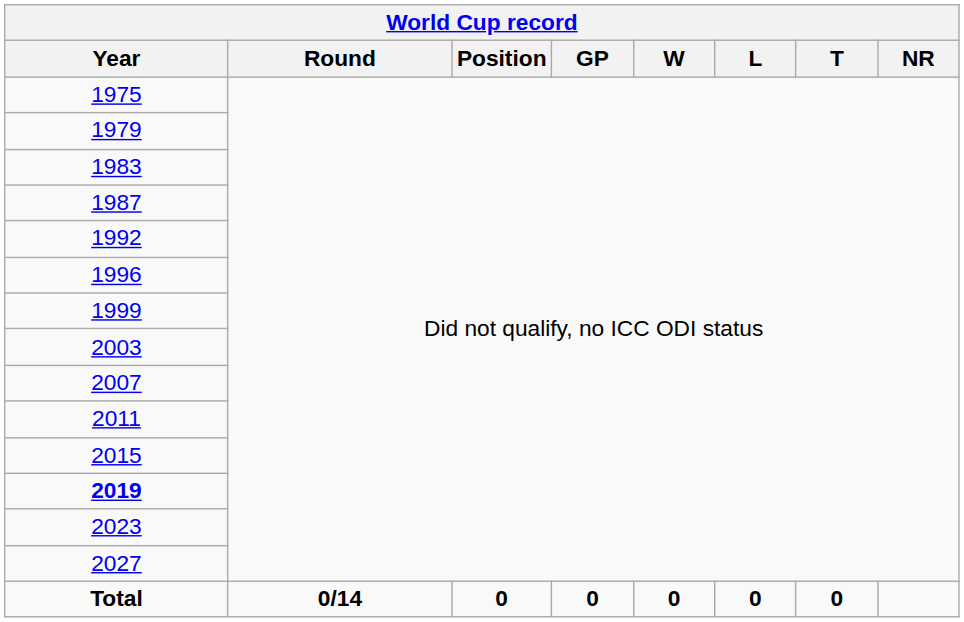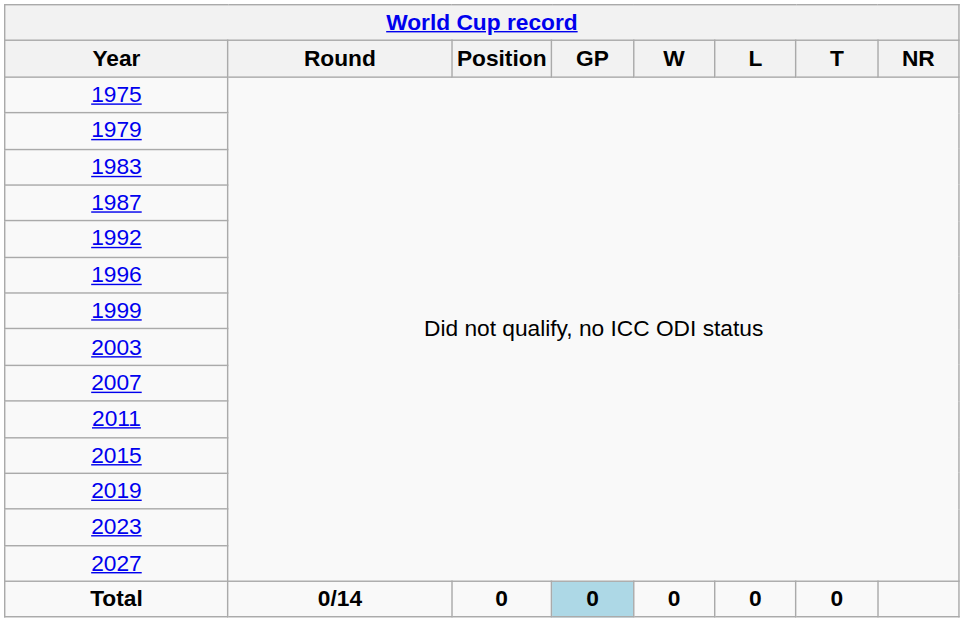(116, 490) bold -> (116, 490) normal
(592, 599) no background -> (592, 599) lightblue background
